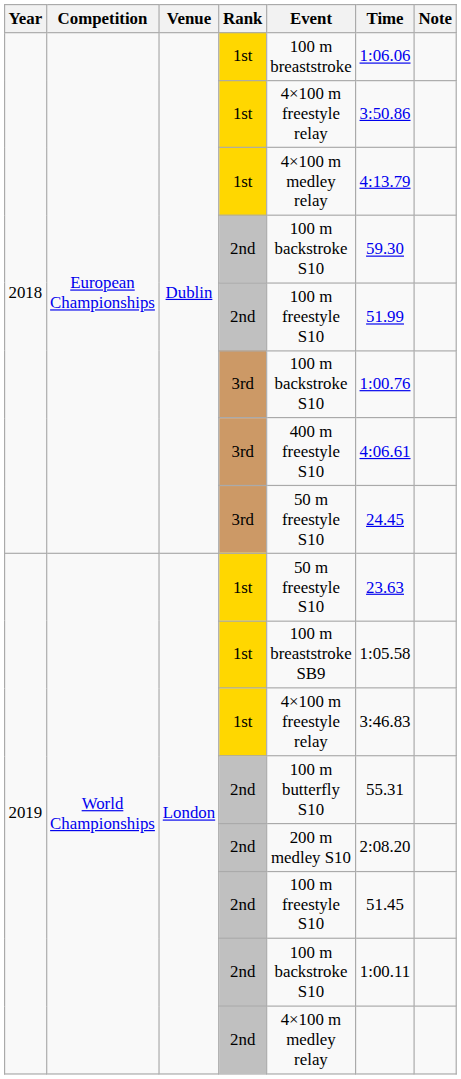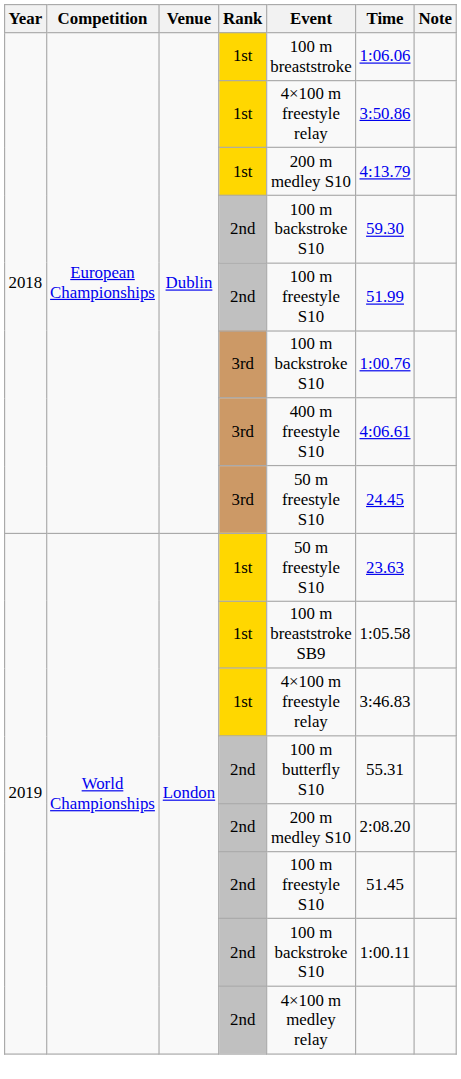(311, 181) 4×100 m medley relay -> (311, 171) 200 m medley S10
